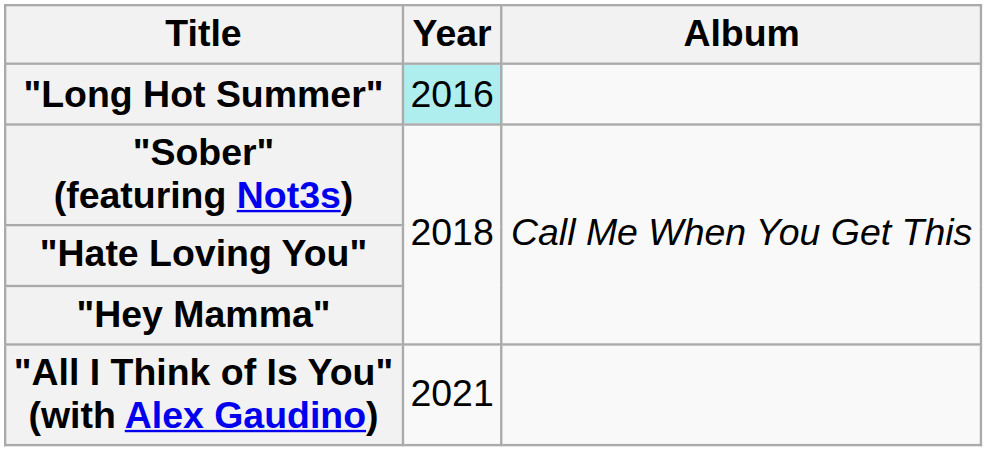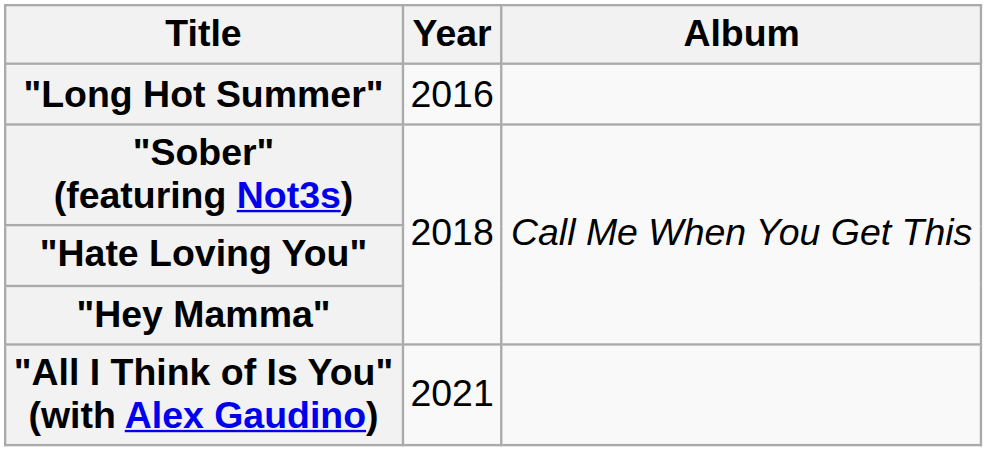(452, 93) paleturquoise background -> (452, 93) no background
